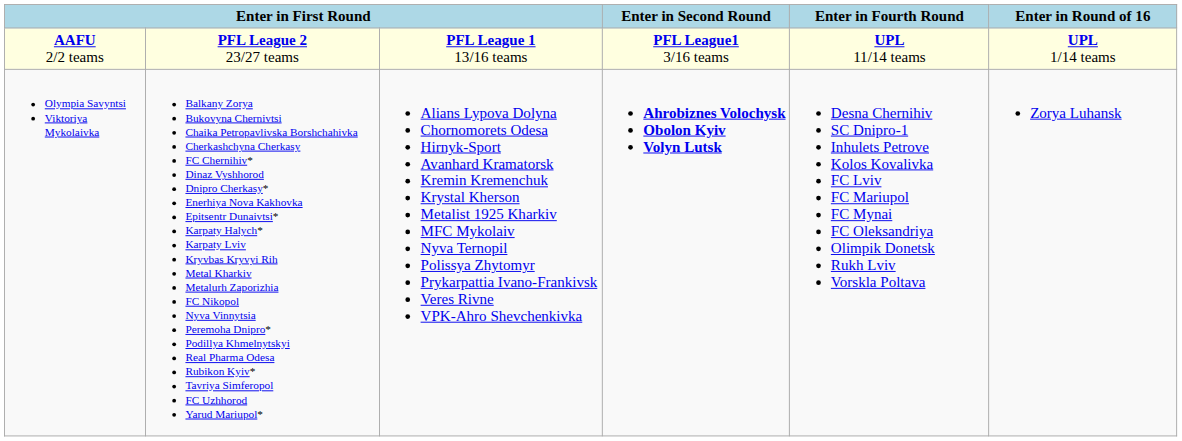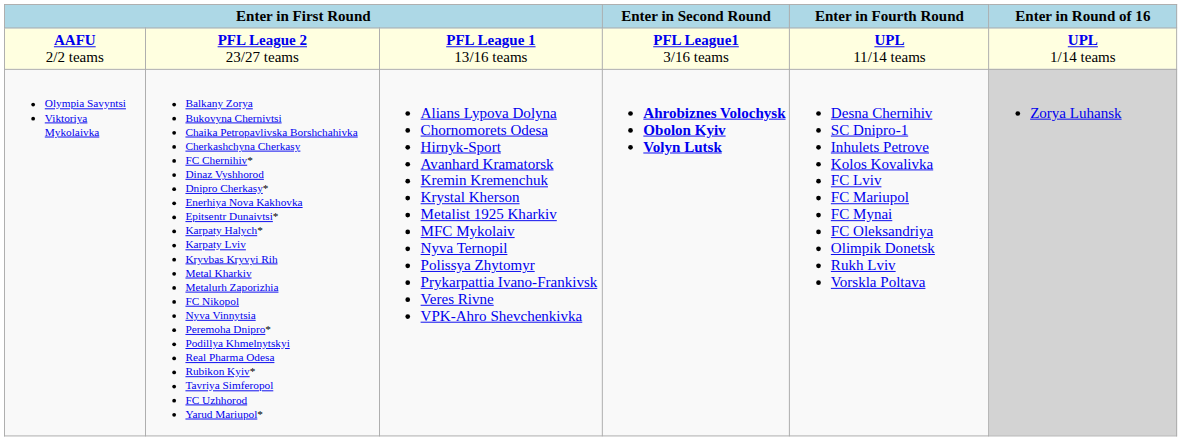(1083, 113) no background -> (1083, 113) lightgrey background
